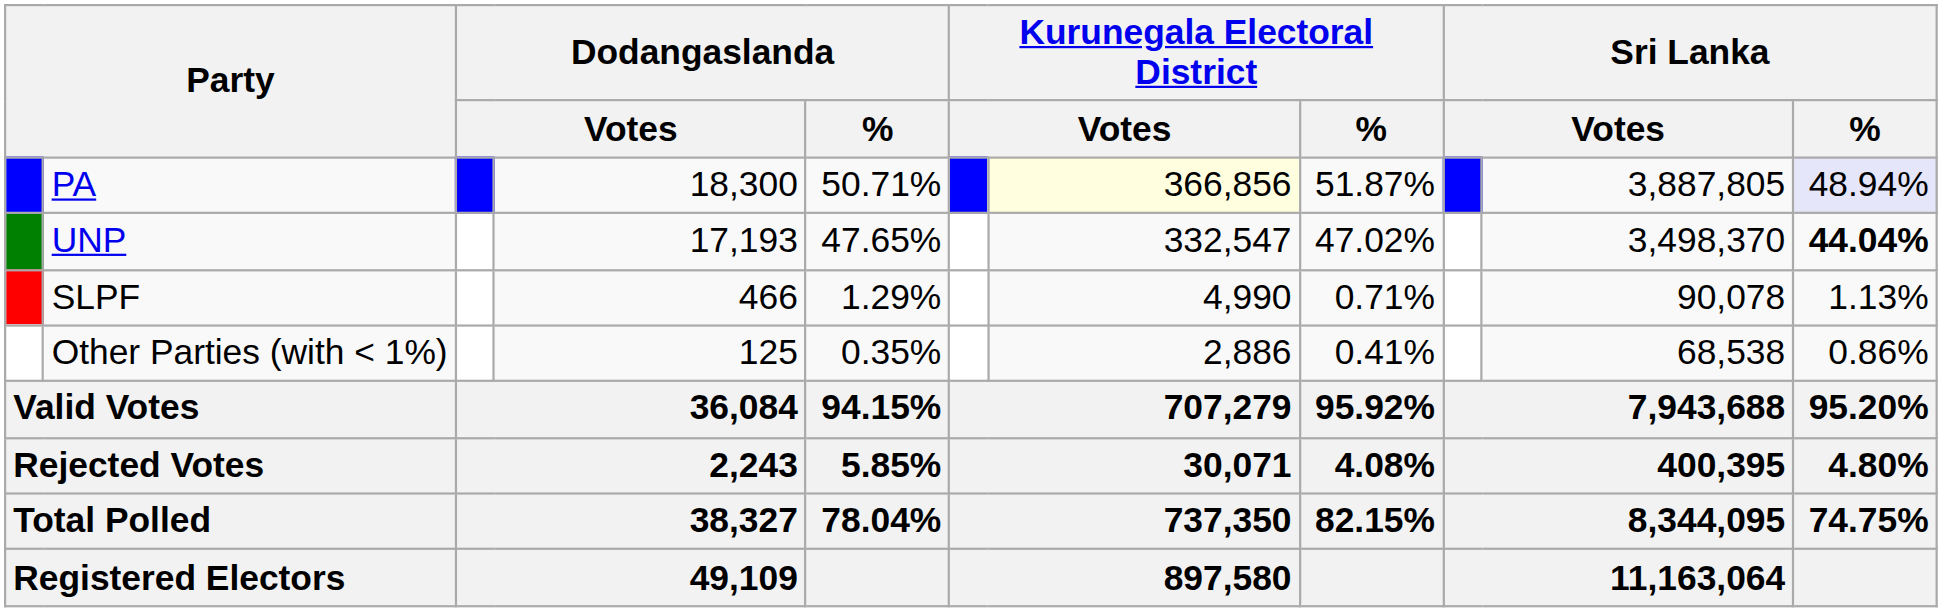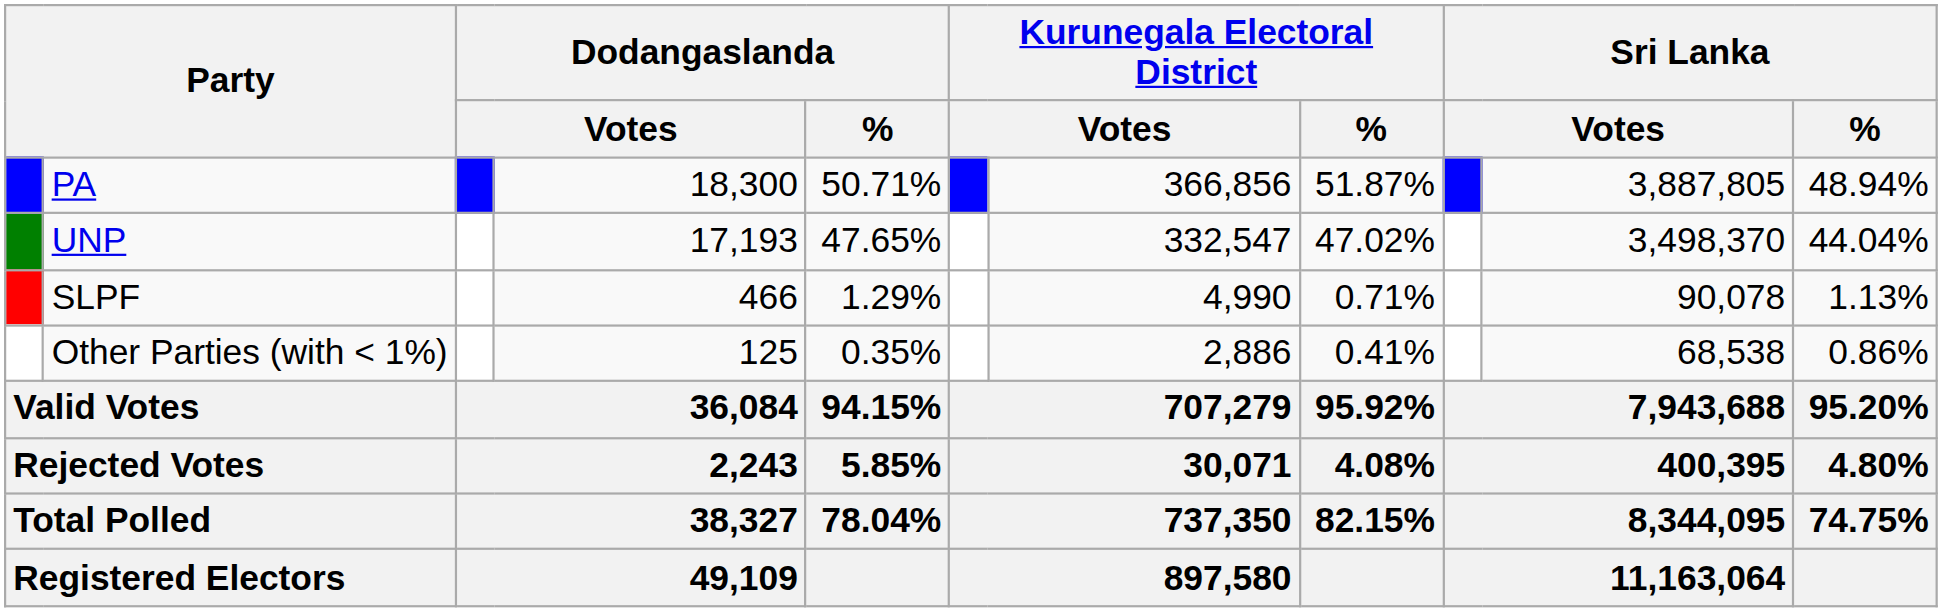(1228, 184) lightyellow background -> (1228, 184) no background
(1869, 184) lavender background -> (1869, 184) no background
(1869, 240) bold -> (1869, 240) normal
